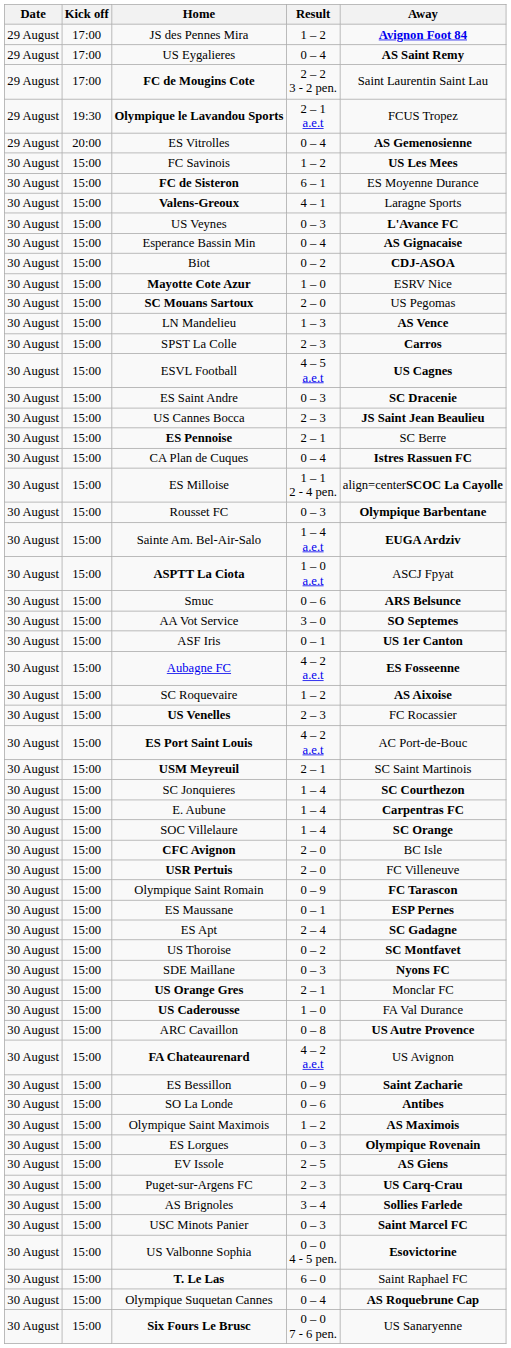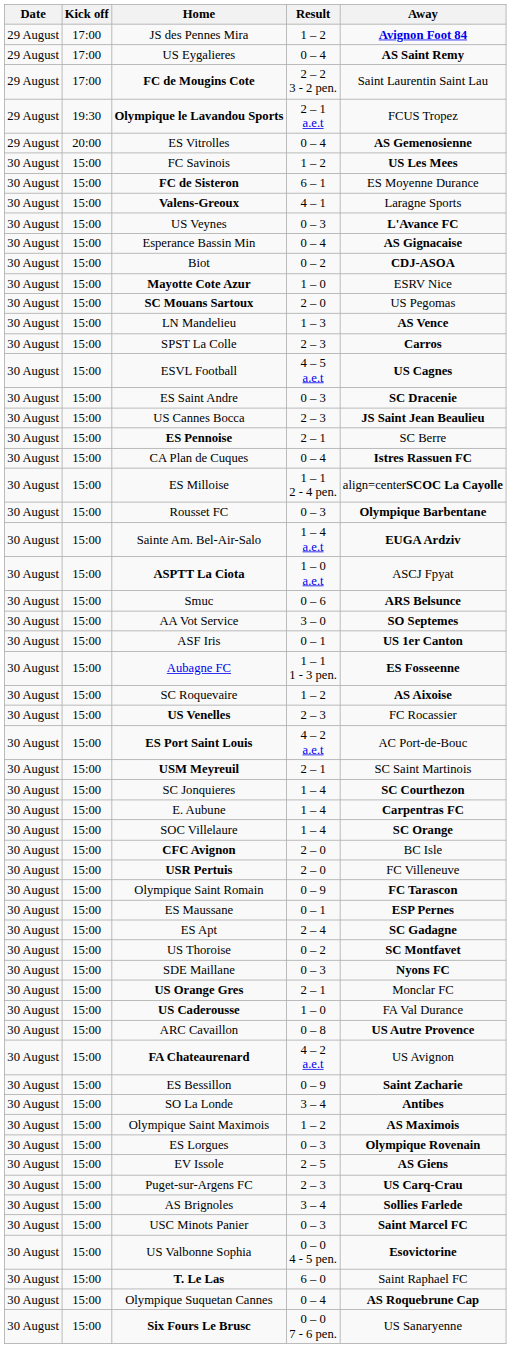(313, 668) 4 – 2 a.e.t -> (313, 668) 1 – 1 1 - 3 pen.
(313, 1104) 0 – 6 -> (313, 1104) 3 – 4
